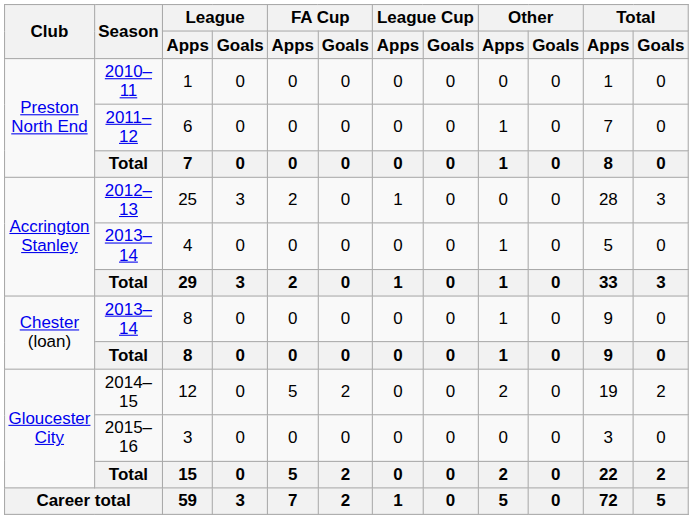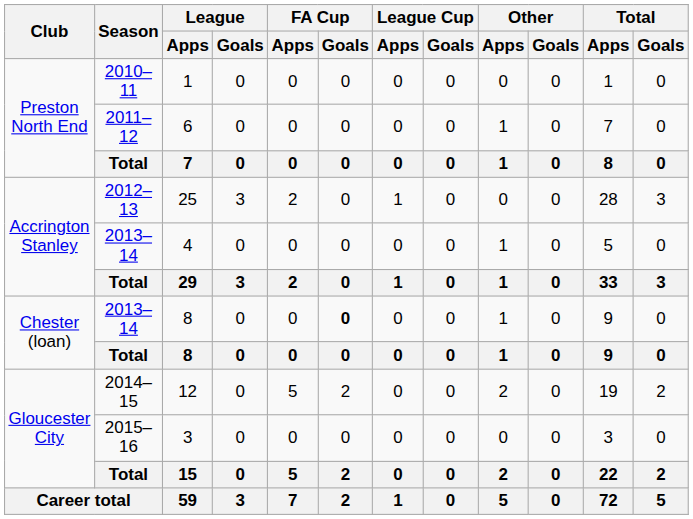(345, 318) normal -> (345, 318) bold
